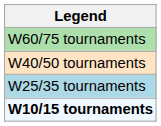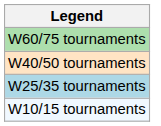(81, 109) bold -> (77, 109) normal
